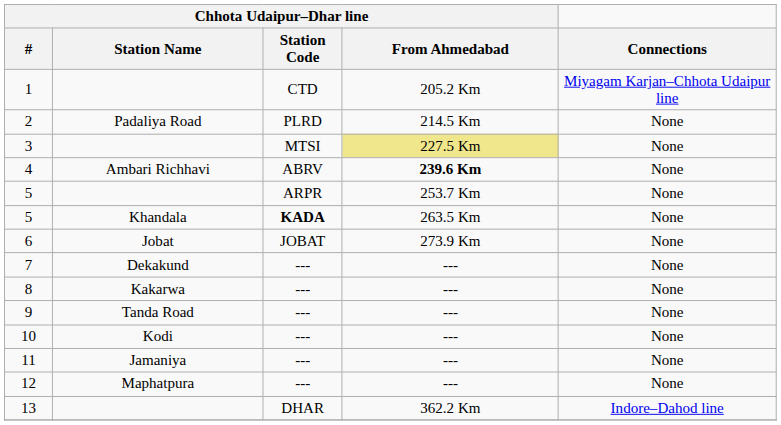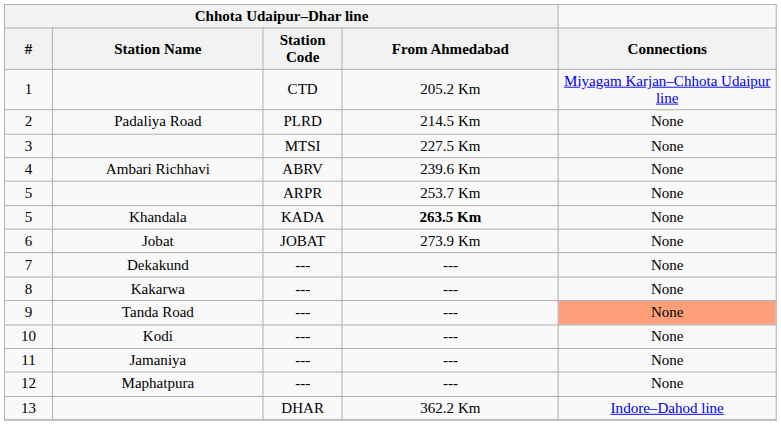(450, 145) khaki background -> (450, 145) no background
(450, 169) bold -> (450, 169) normal
(303, 217) bold -> (303, 217) normal
(450, 217) normal -> (450, 217) bold
(667, 312) no background -> (667, 312) lightsalmon background
